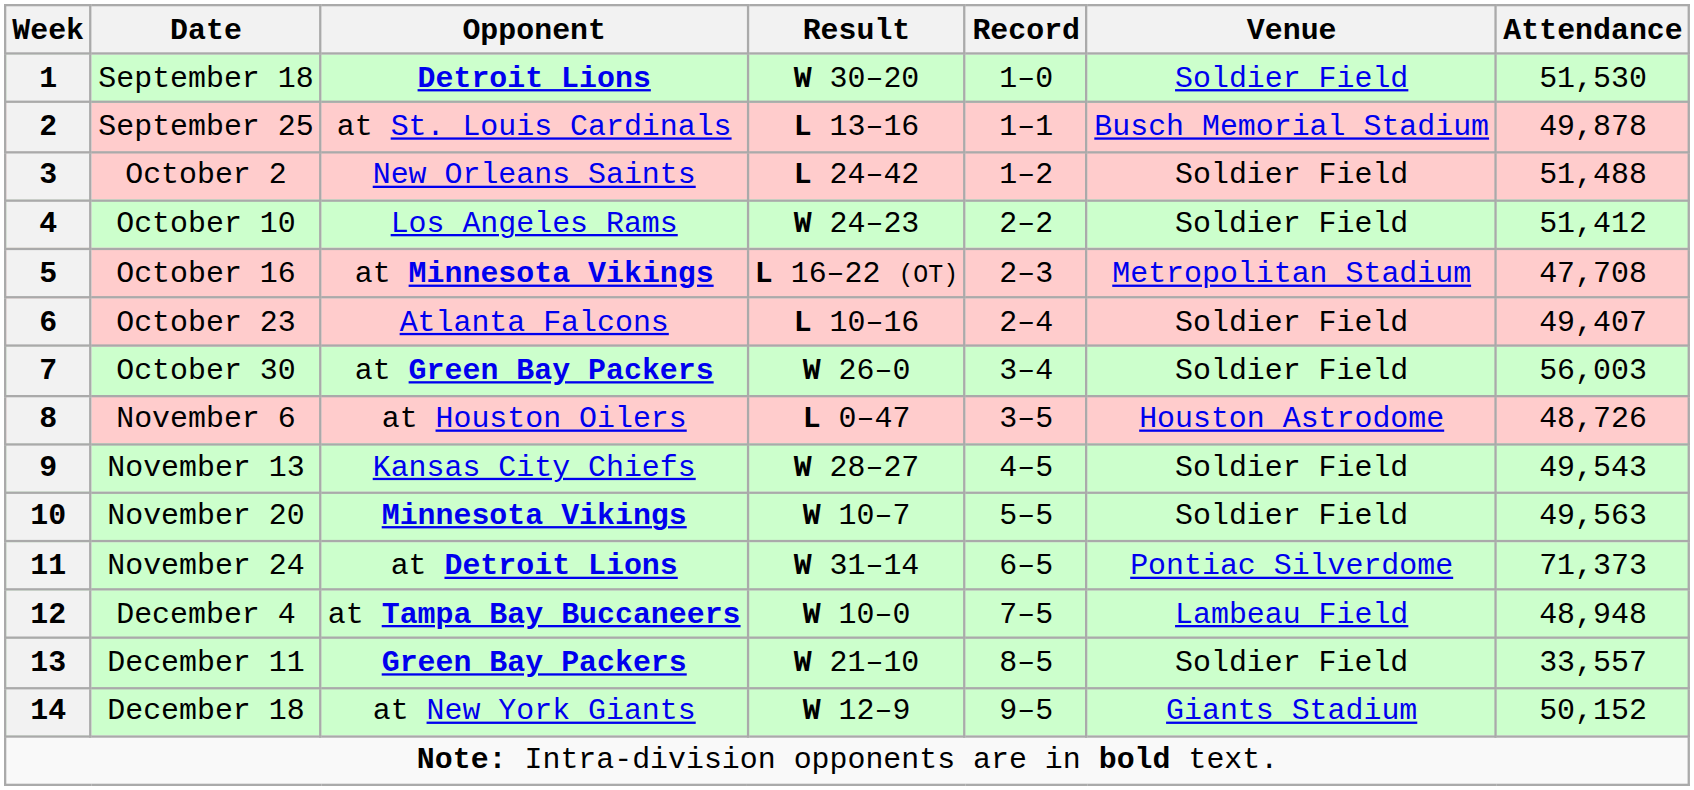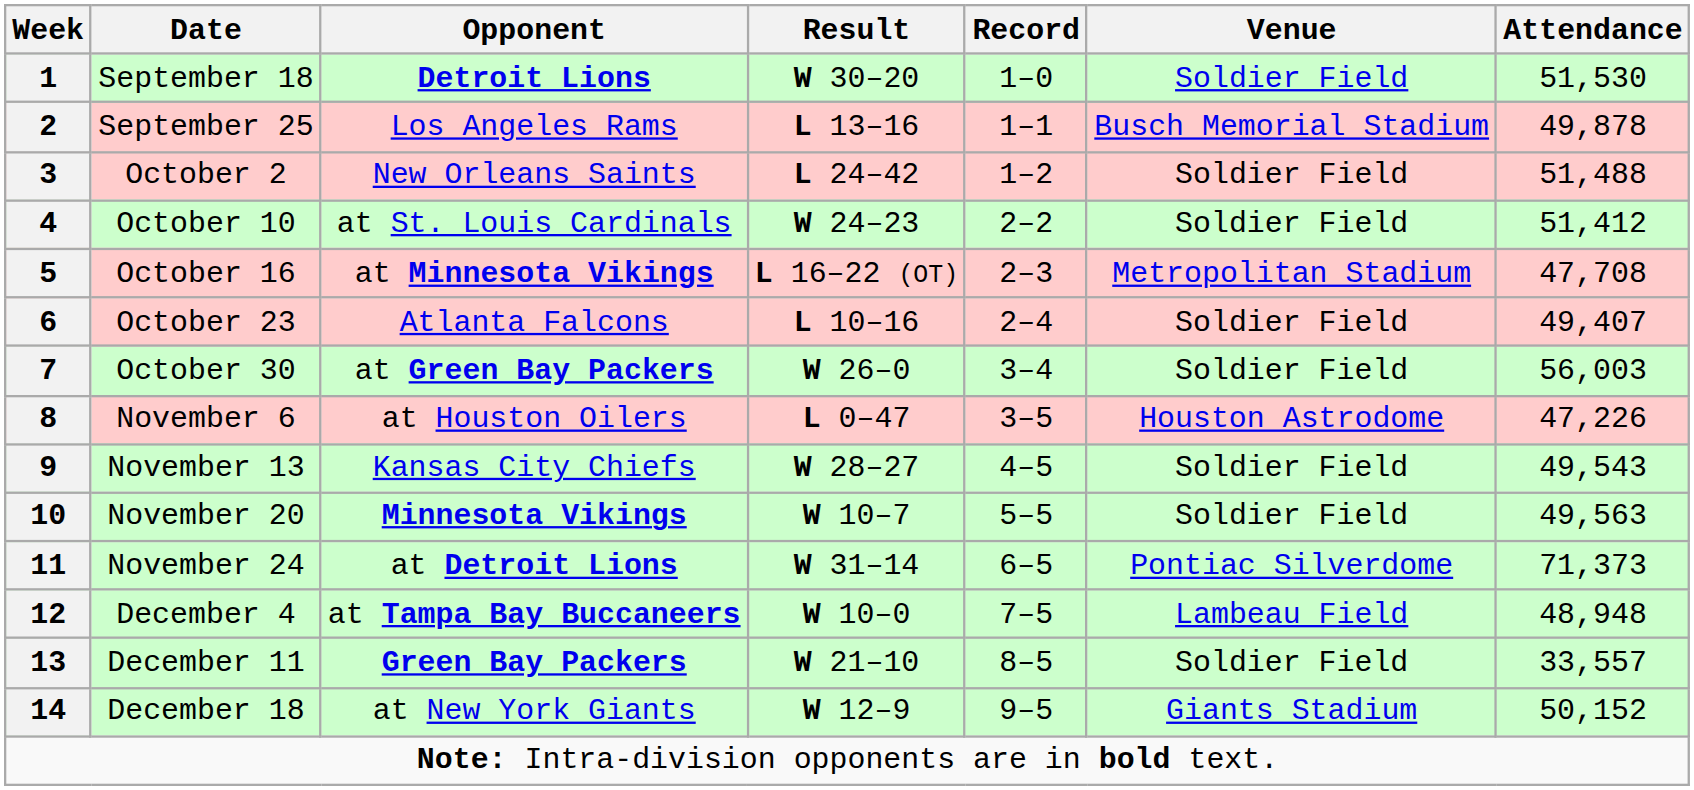(534, 127) at St. Louis Cardinals -> (534, 127) Los Angeles Rams
(534, 224) Los Angeles Rams -> (534, 224) at St. Louis Cardinals
(1593, 419) 48,726 -> (1593, 419) 47,226
